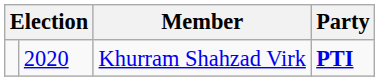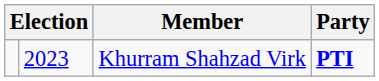(46, 57) 2020 -> (46, 57) 2023
